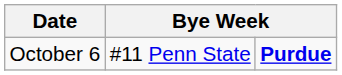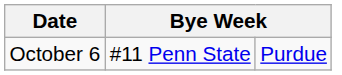(296, 54) bold -> (294, 54) normal
